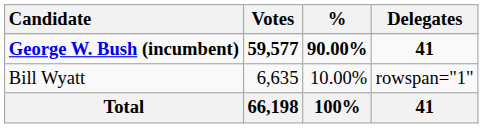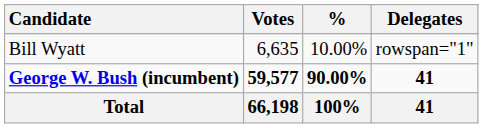rows swapped: (124, 48) <-> (47, 78)
